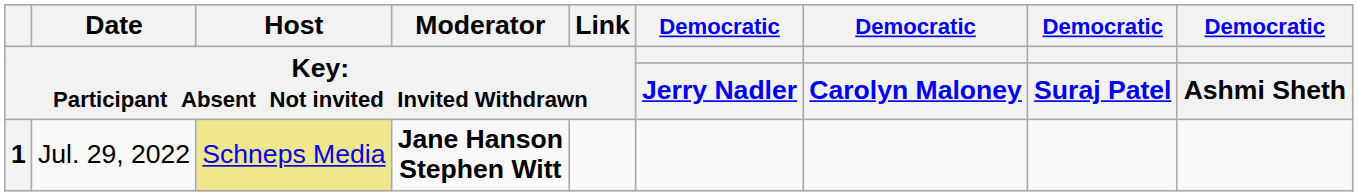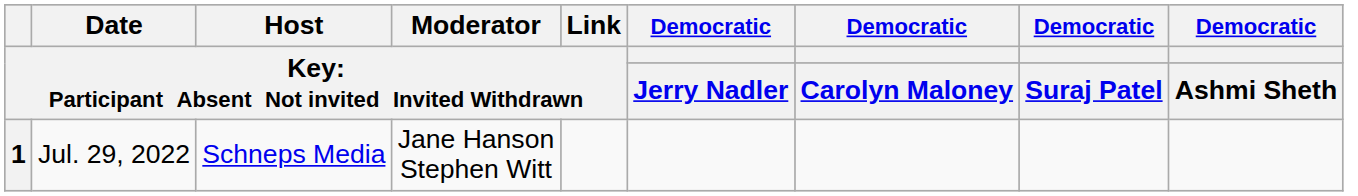(294, 154) khaki background -> (294, 154) no background
(480, 154) bold -> (476, 154) normal
